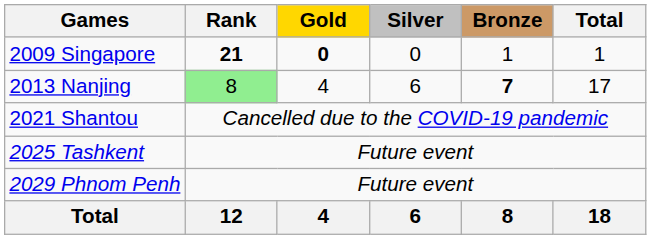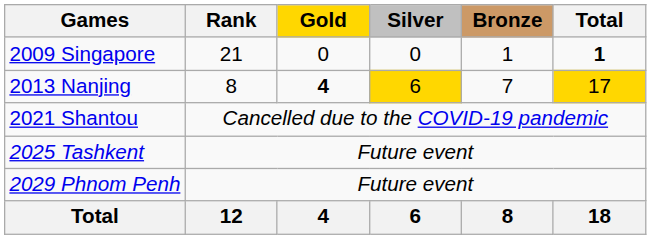(231, 53) bold -> (231, 53) normal
(323, 53) bold -> (323, 53) normal
(599, 53) normal -> (599, 53) bold
(231, 86) lightgreen background -> (231, 86) no background
(323, 86) normal -> (323, 86) bold
(415, 86) no background -> (415, 86) gold background
(507, 86) bold -> (507, 86) normal
(599, 86) no background -> (599, 86) gold background
